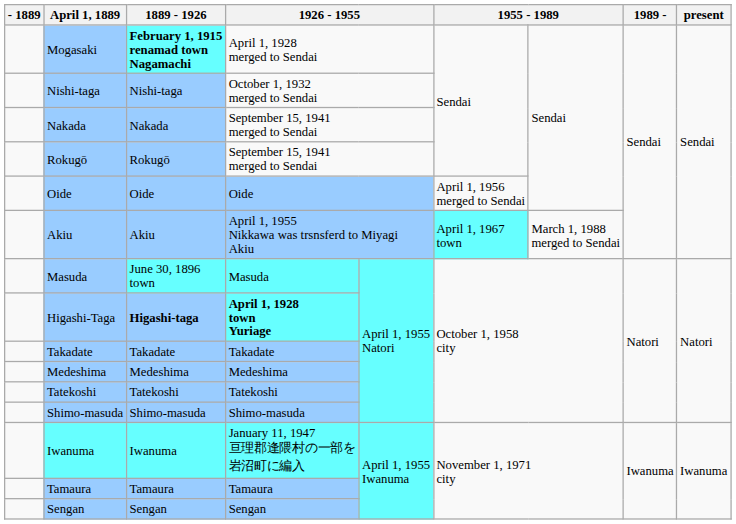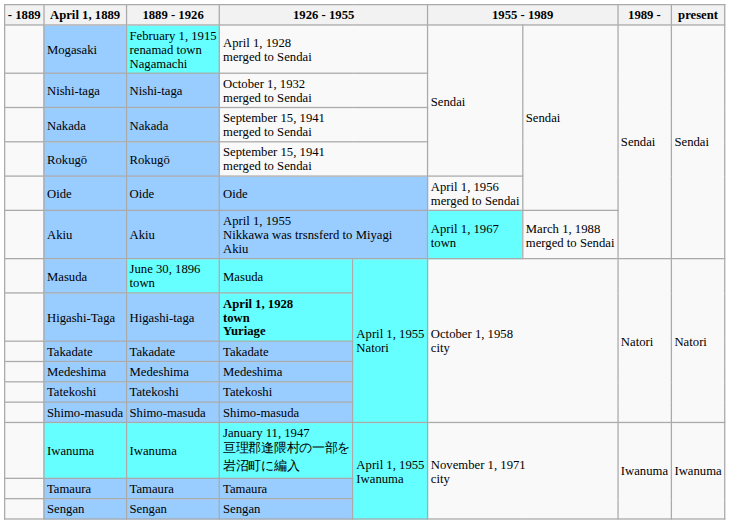(176, 49) bold -> (173, 49) normal
(164, 317) bold -> (162, 317) normal
